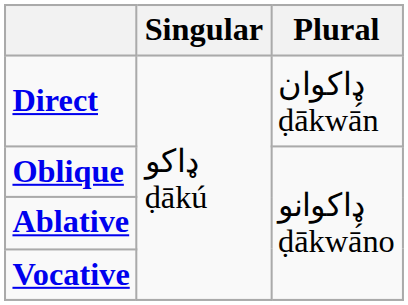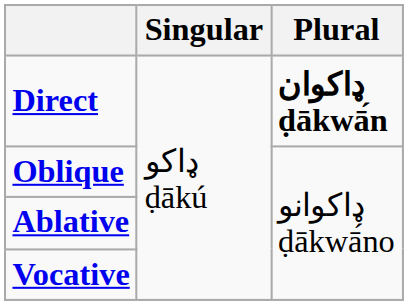(328, 101) normal -> (333, 101) bold
